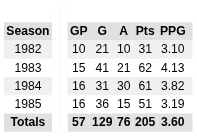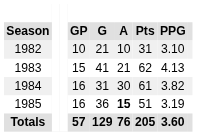(124, 104) normal -> (124, 104) bold
